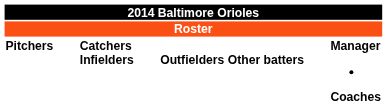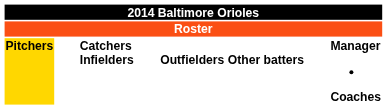(29, 46) no background -> (29, 46) gold background
